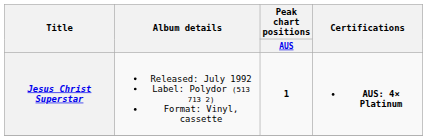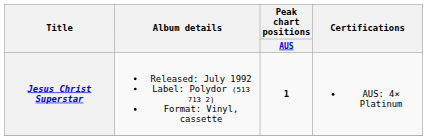(368, 99) bold -> (368, 99) normal
